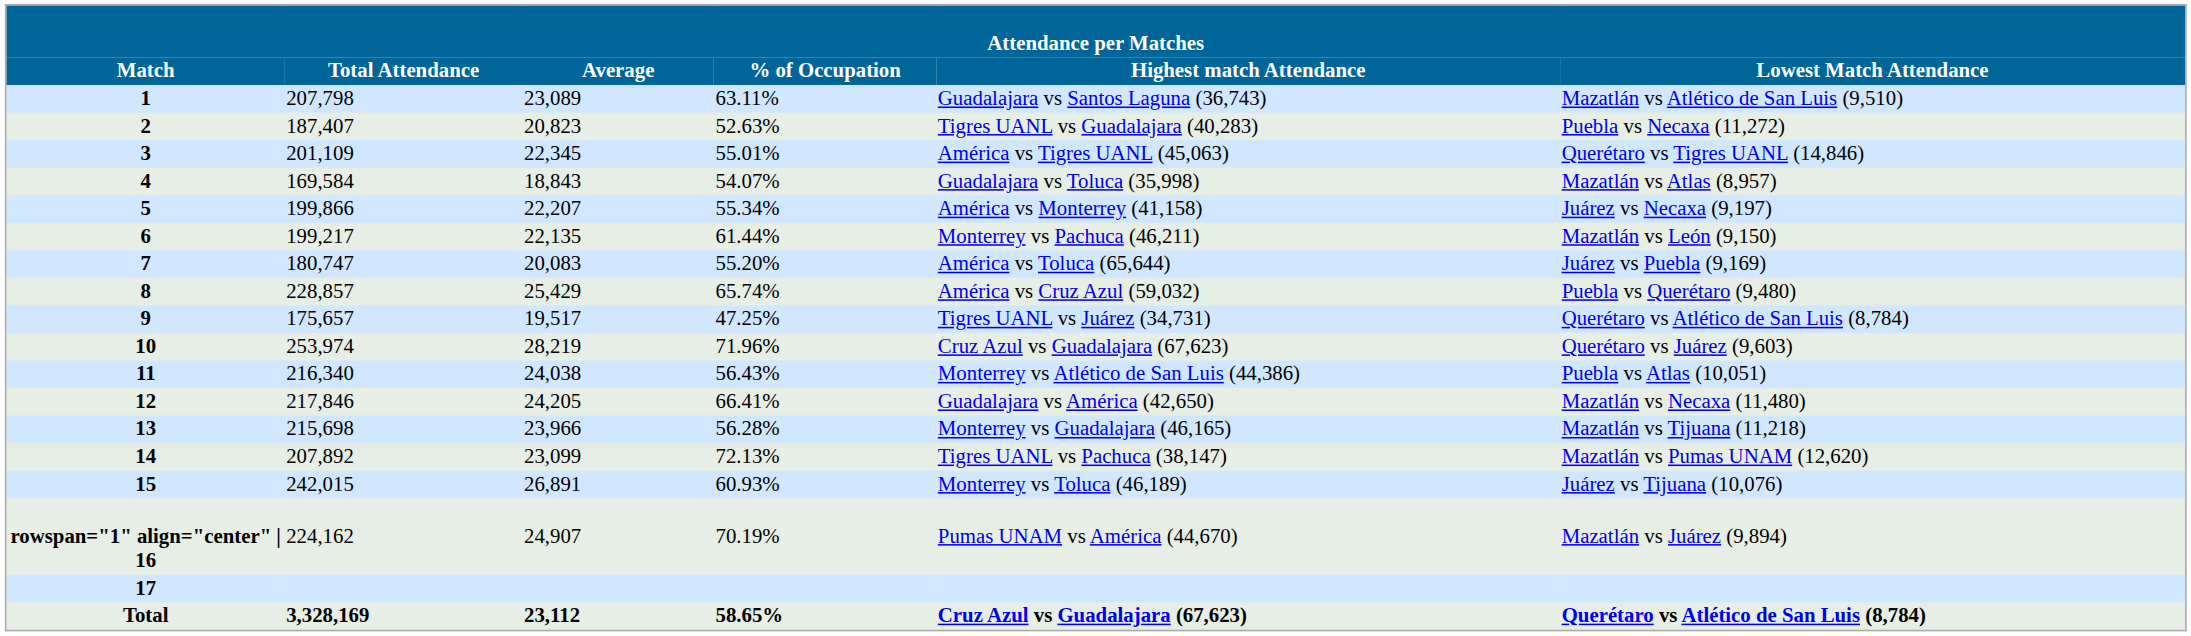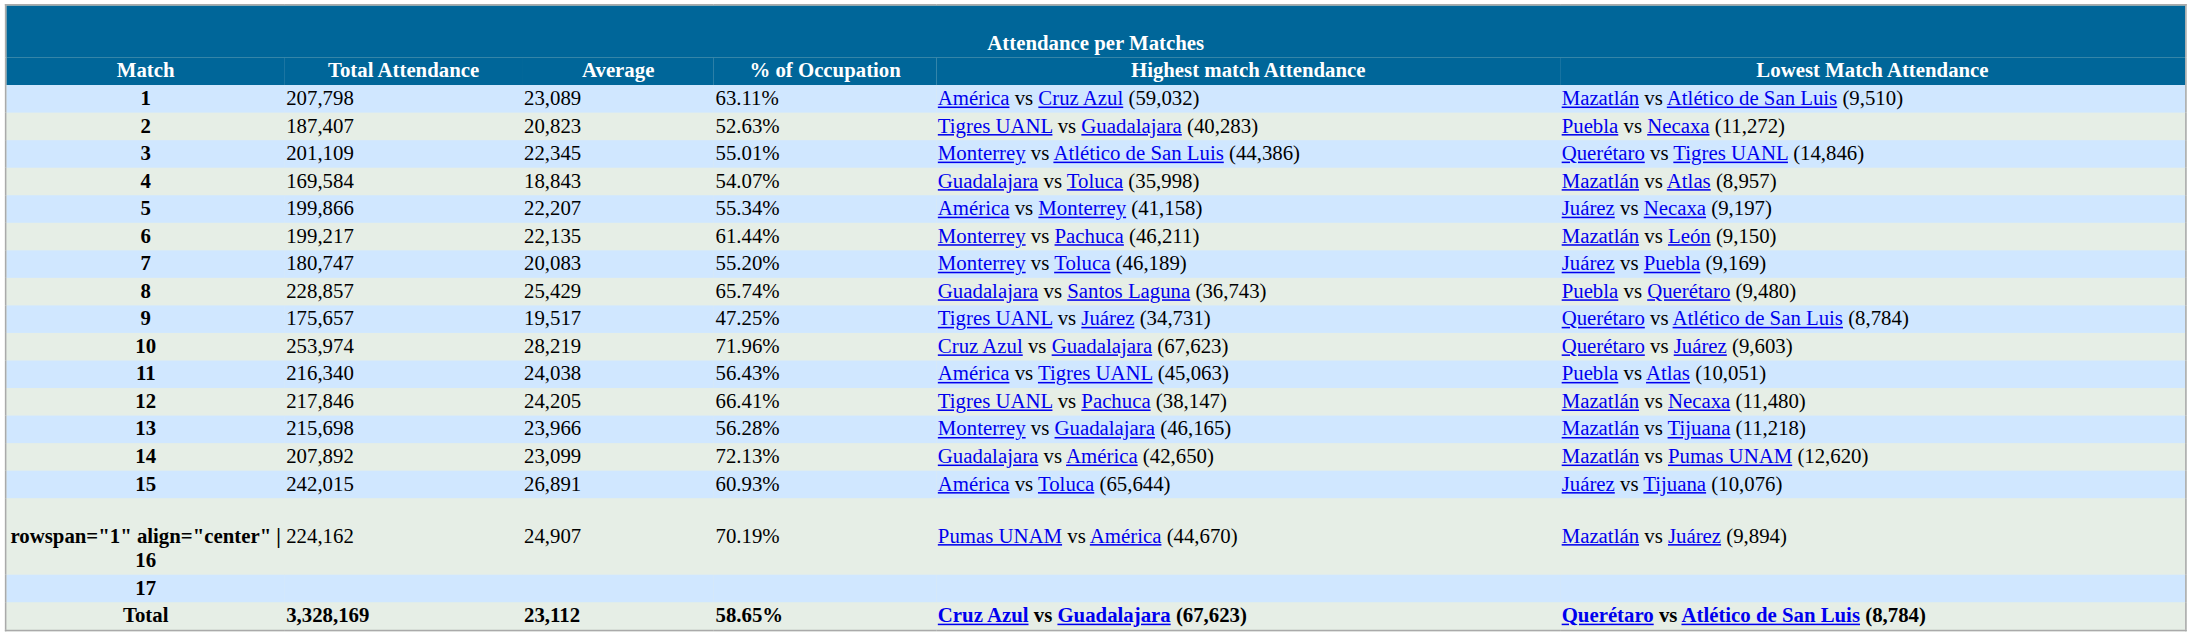(1102, 98) Guadalajara vs Santos Laguna (36,743) -> (1069, 98) América vs Cruz Azul (59,032)
(1083, 153) América vs Tigres UANL (45,063) -> (1119, 153) Monterrey vs Atlético de San Luis (44,386)
(1054, 263) América vs Toluca (65,644) -> (1062, 263) Monterrey vs Toluca (46,189)
(1069, 291) América vs Cruz Azul (59,032) -> (1102, 291) Guadalajara vs Santos Laguna (36,743)
(1119, 373) Monterrey vs Atlético de San Luis (44,386) -> (1083, 373) América vs Tigres UANL (45,063)
(1076, 401) Guadalajara vs América (42,650) -> (1082, 401) Tigres UANL vs Pachuca (38,147)
(1082, 456) Tigres UANL vs Pachuca (38,147) -> (1076, 456) Guadalajara vs América (42,650)
(1062, 484) Monterrey vs Toluca (46,189) -> (1054, 484) América vs Toluca (65,644)
